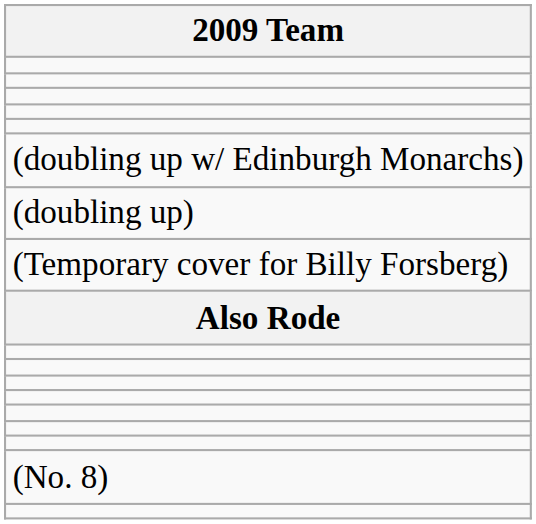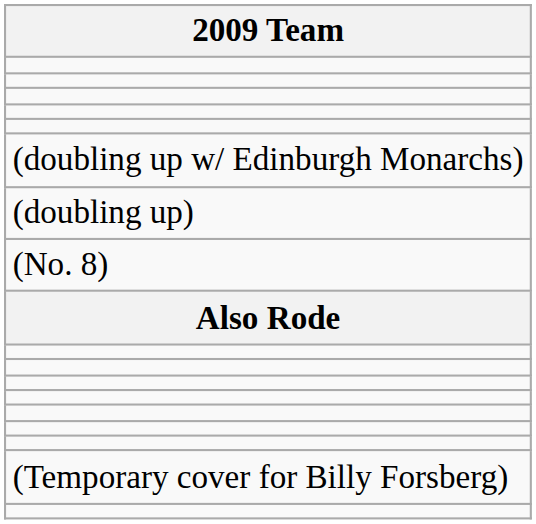(260, 264) (Temporary cover for Billy Forsberg) -> (61, 264) (No. 8)
(61, 476) (No. 8) -> (260, 476) (Temporary cover for Billy Forsberg)
